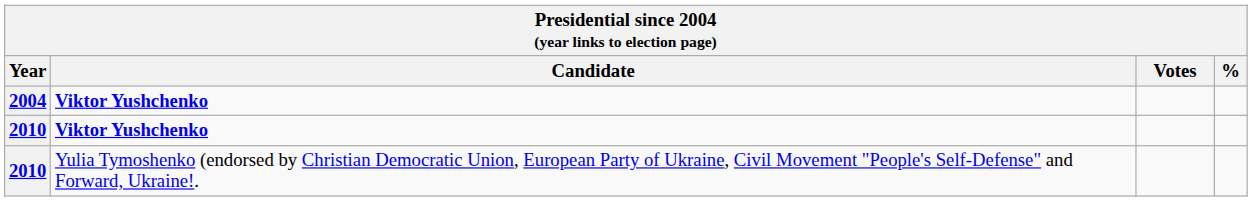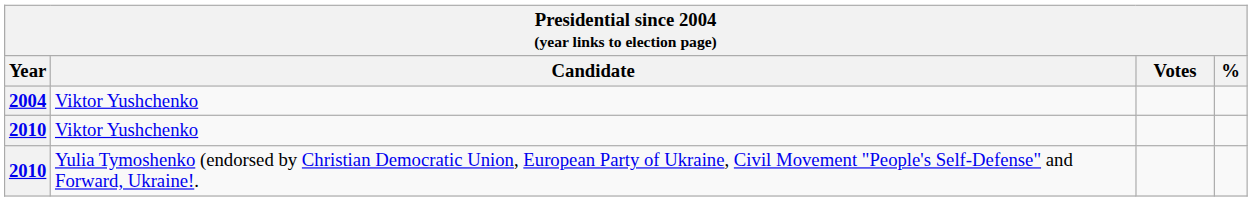(132, 100) bold -> (127, 100) normal
(132, 130) bold -> (127, 130) normal
